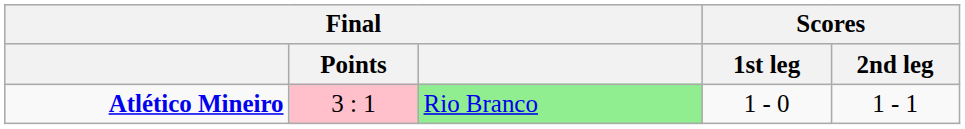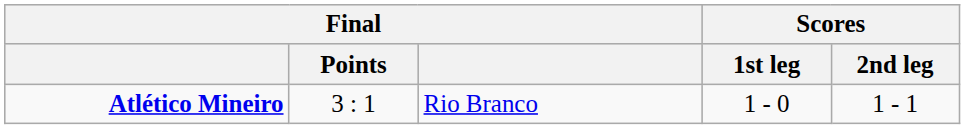(354, 103) pink background -> (354, 103) no background
(481, 103) lightgreen background -> (481, 103) no background
